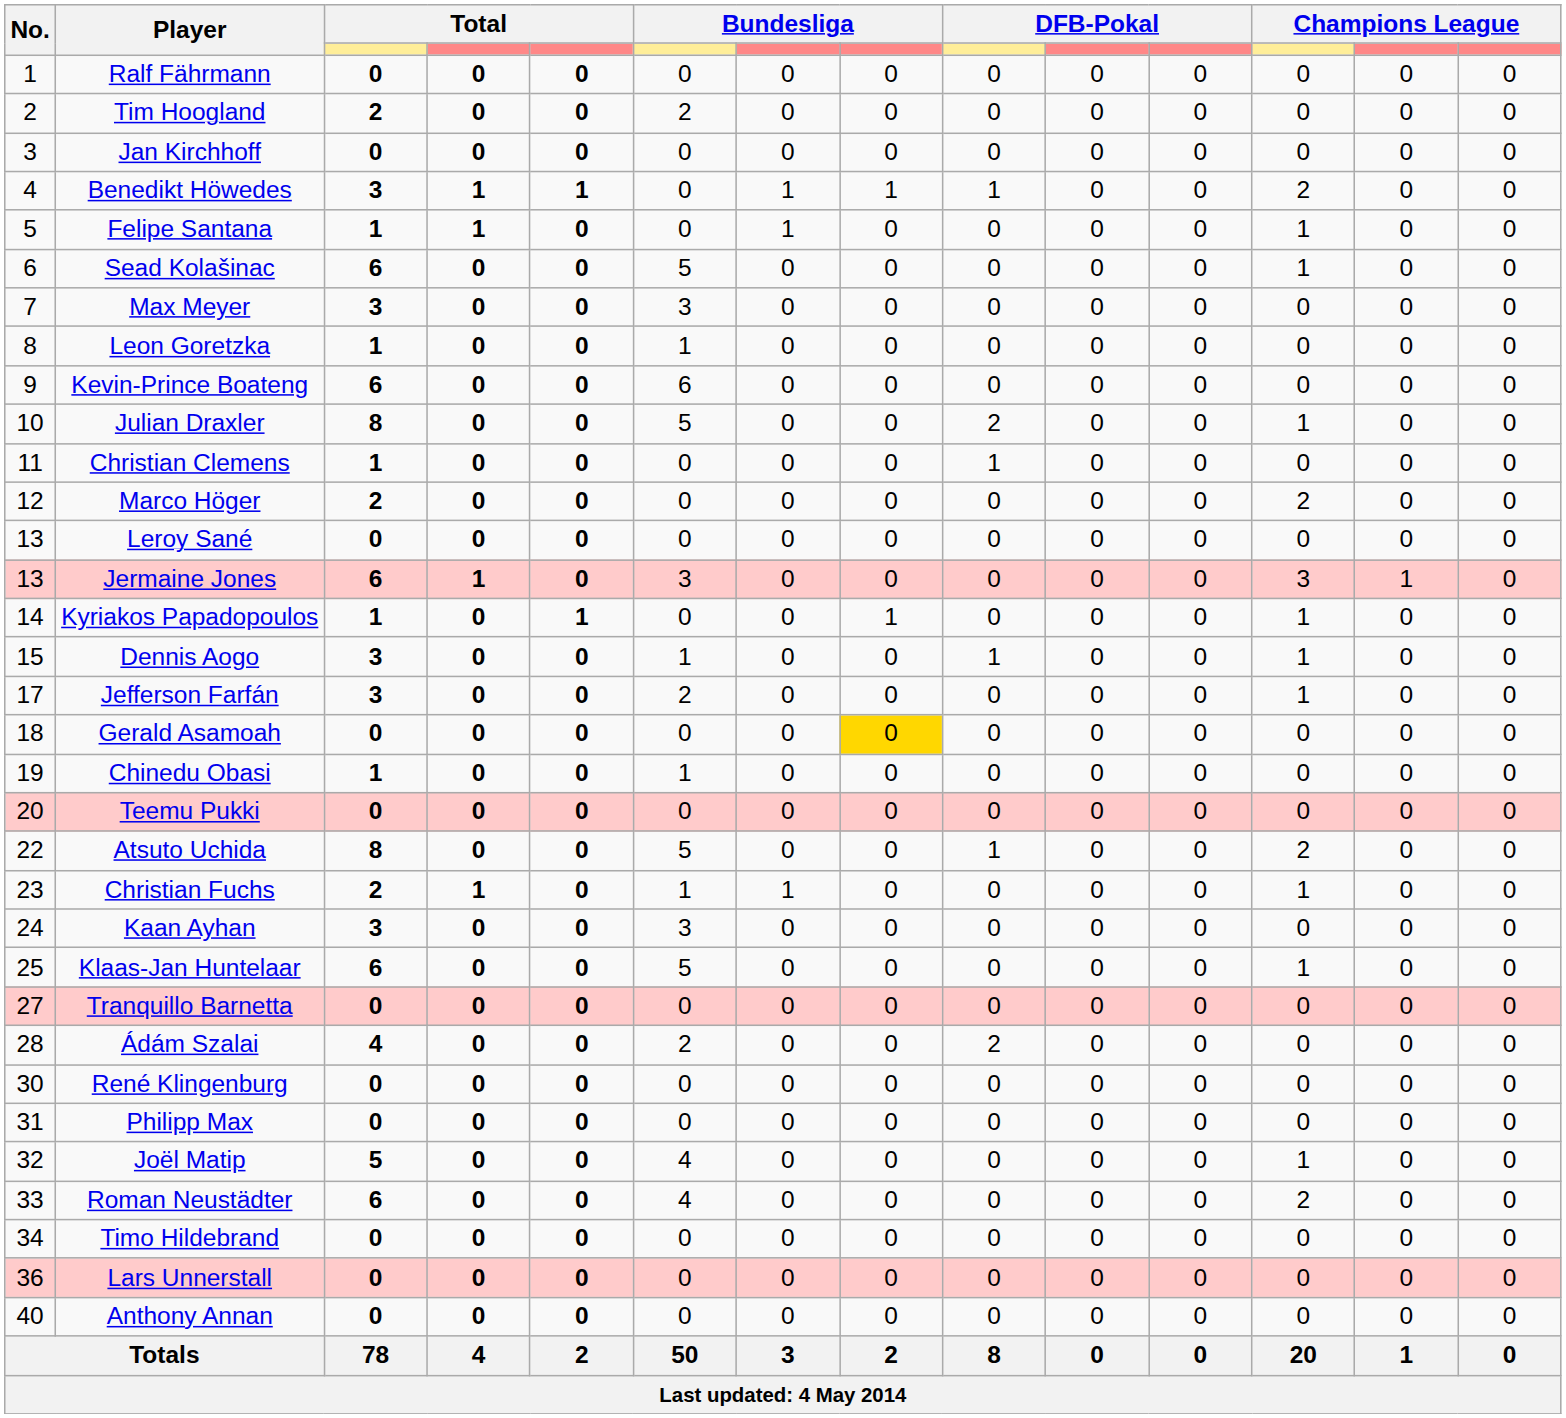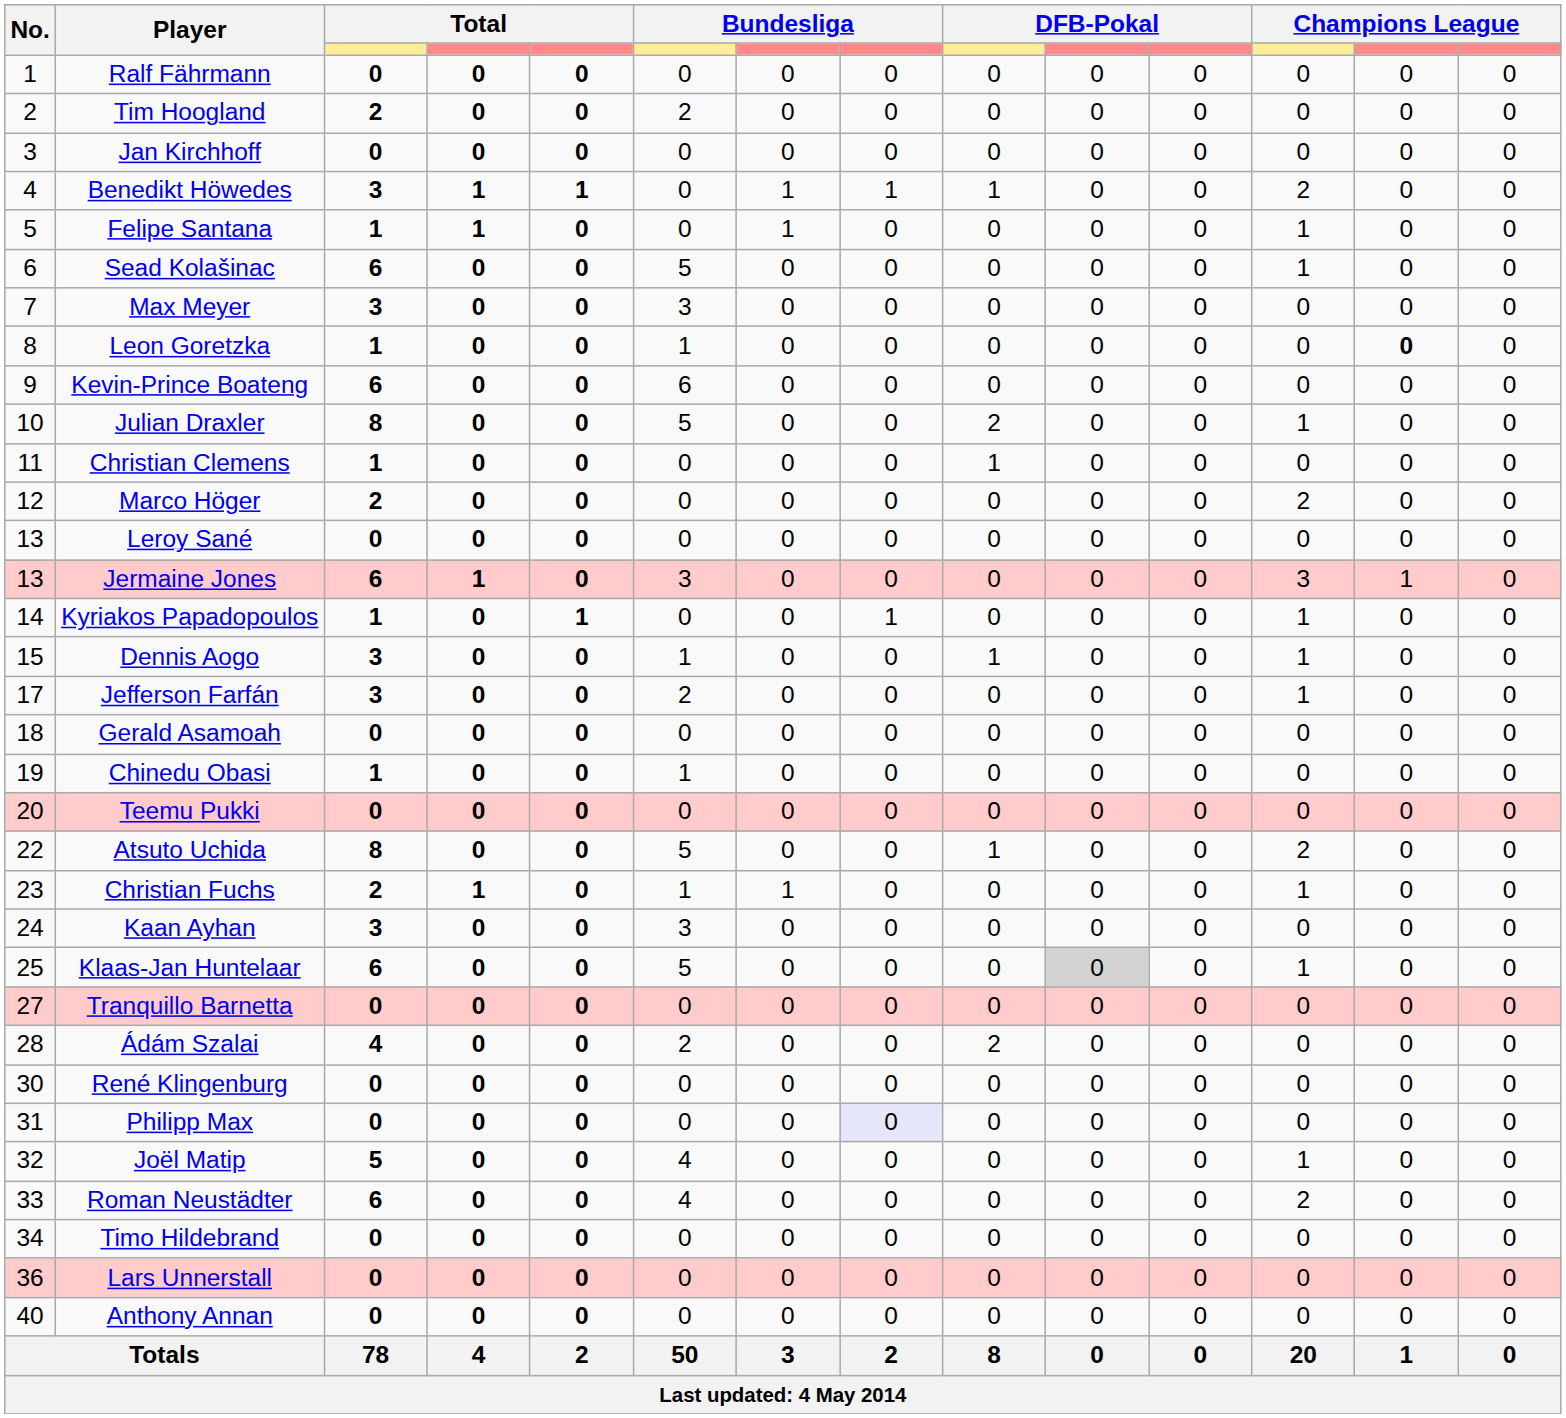(1406, 345) normal -> (1406, 345) bold
(891, 734) gold background -> (891, 734) no background
(1097, 966) no background -> (1097, 966) lightgrey background
(891, 1122) no background -> (891, 1122) lavender background
